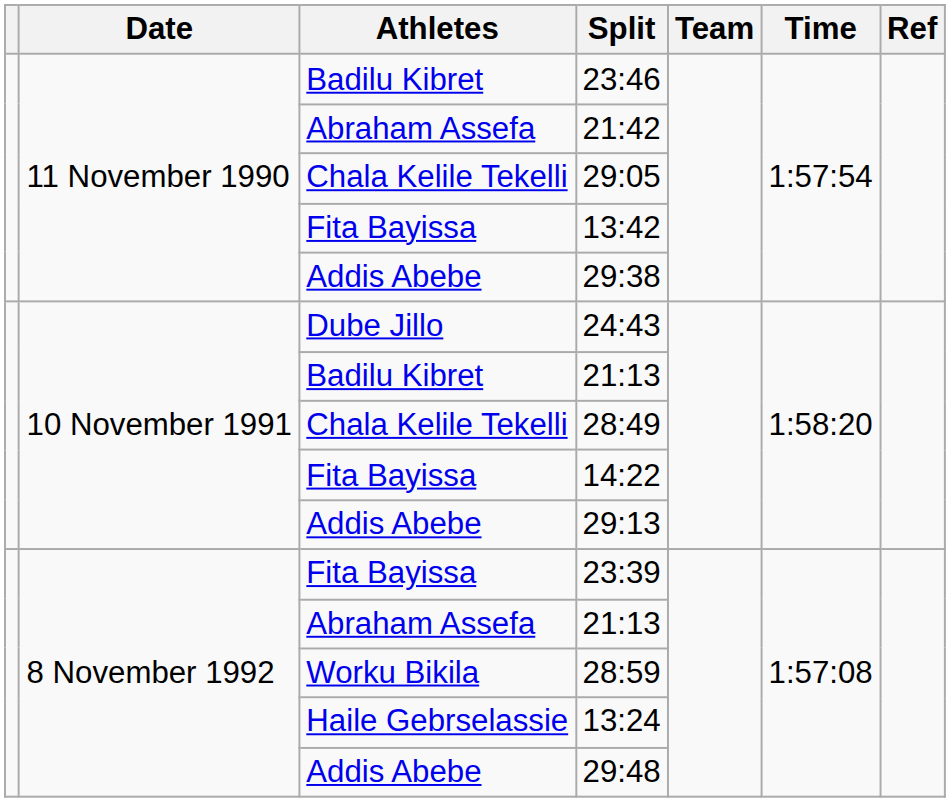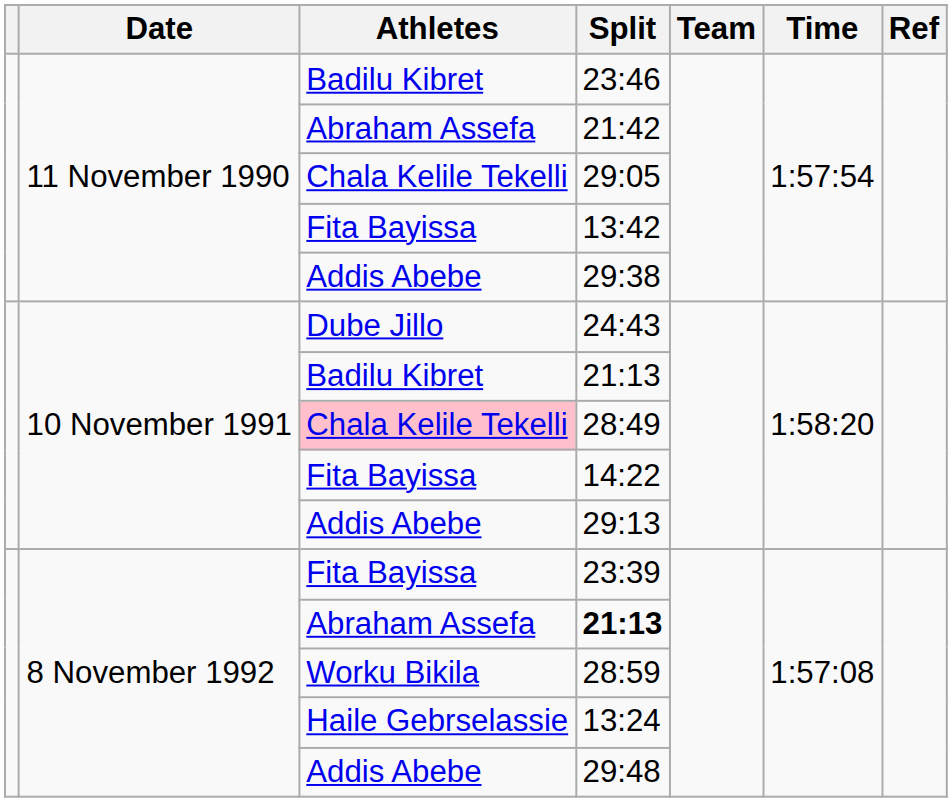(437, 425) no background -> (437, 425) pink background
(622, 623) normal -> (622, 623) bold
